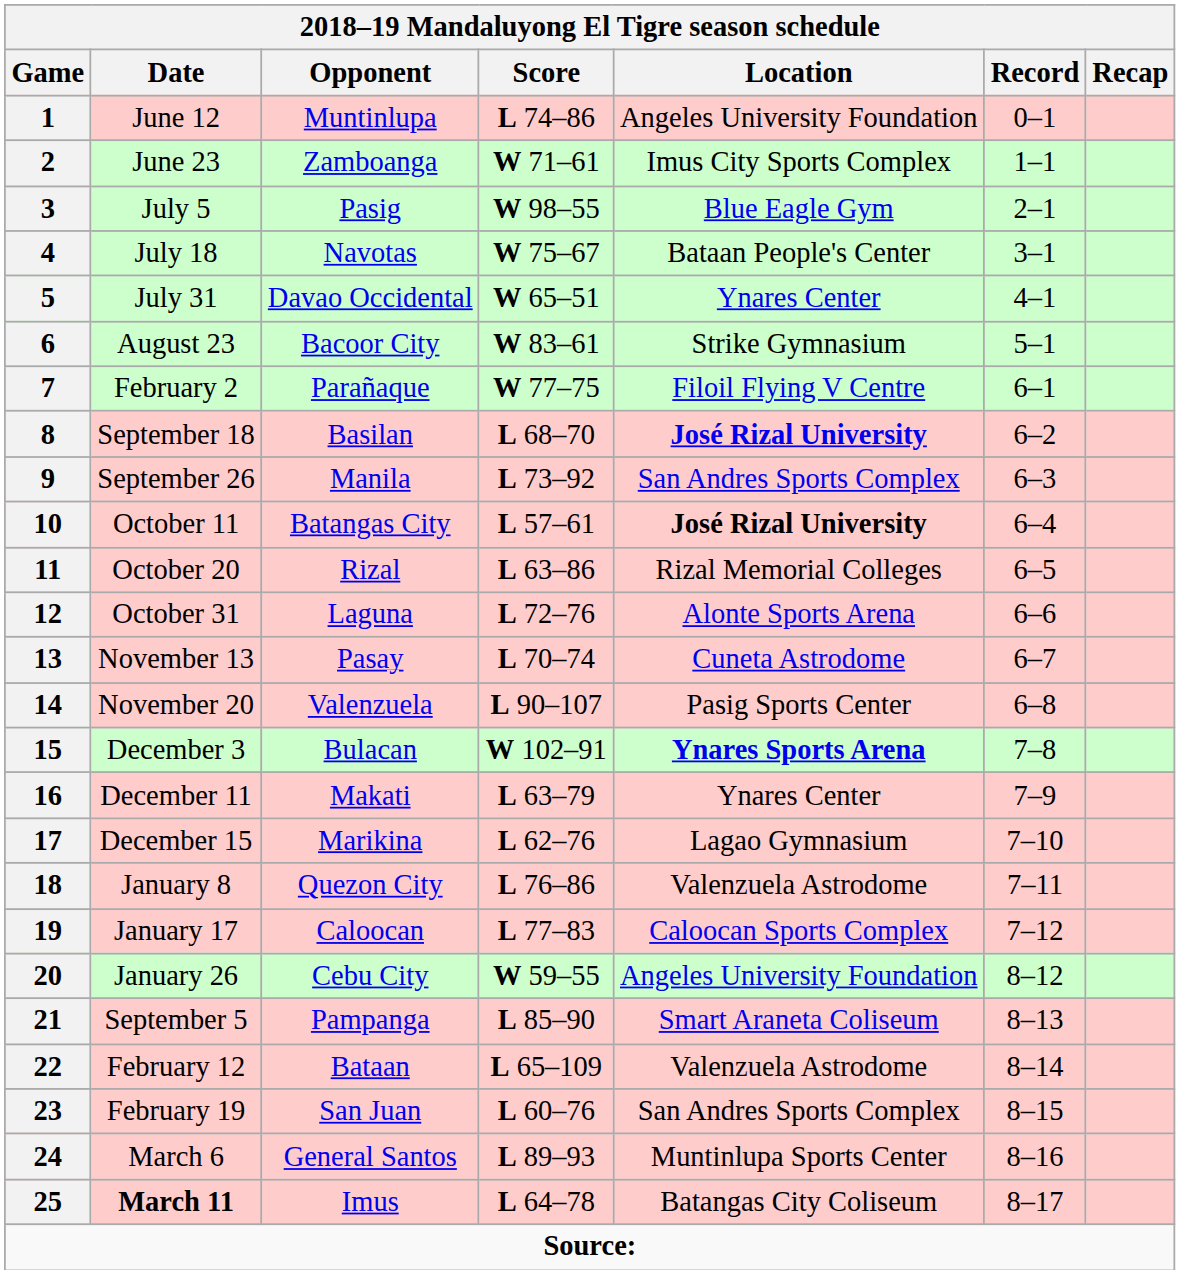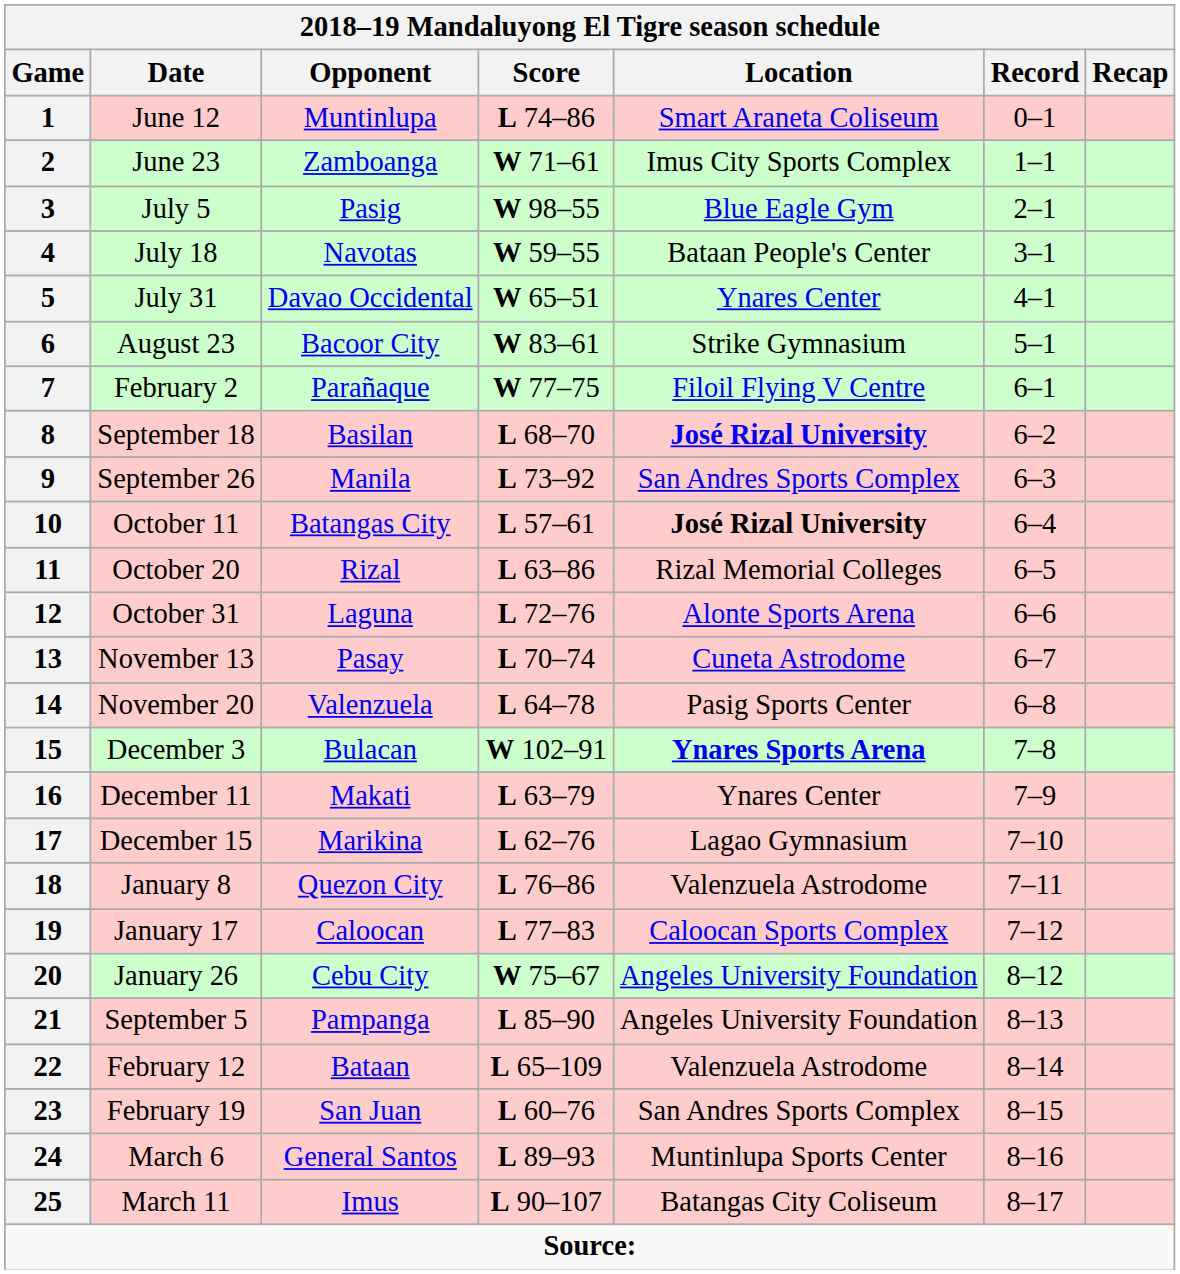(799, 117) Angeles University Foundation -> (799, 117) Smart Araneta Coliseum
(546, 252) W 75–67 -> (546, 252) W 59–55
(546, 704) L 90–107 -> (546, 704) L 64–78
(546, 975) W 59–55 -> (546, 975) W 75–67
(799, 1020) Smart Araneta Coliseum -> (799, 1020) Angeles University Foundation
(176, 1201) bold -> (176, 1201) normal
(546, 1201) L 64–78 -> (546, 1201) L 90–107
